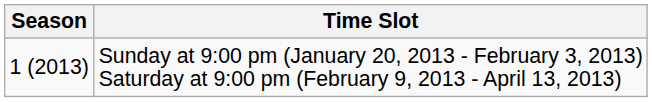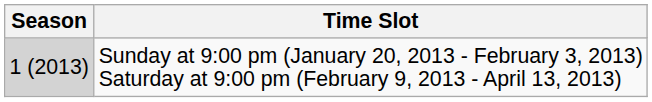(49, 67) no background -> (49, 67) lightgrey background
